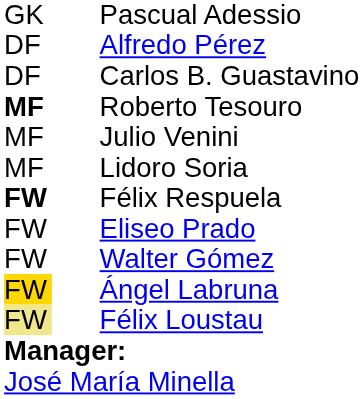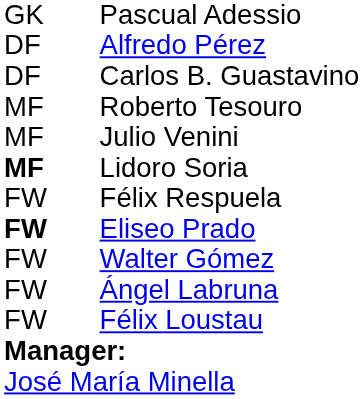(24, 106) bold -> (24, 106) normal
(24, 167) normal -> (24, 167) bold
(25, 198) bold -> (25, 198) normal
(25, 228) normal -> (25, 228) bold
(25, 289) gold background -> (25, 289) no background
(25, 320) khaki background -> (25, 320) no background
